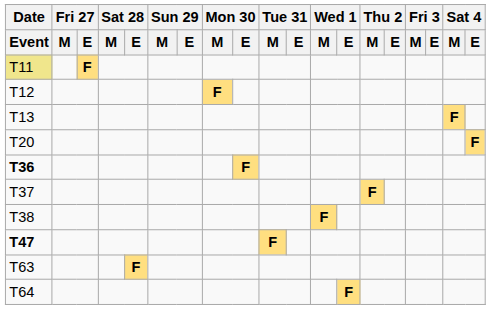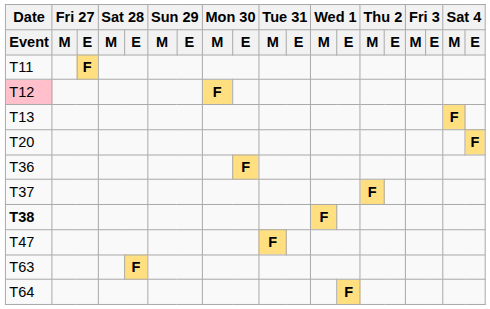(21, 67) khaki background -> (21, 67) no background
(22, 92) no background -> (22, 92) pink background
(22, 167) bold -> (22, 167) normal
(22, 217) normal -> (22, 217) bold
(22, 242) bold -> (22, 242) normal
